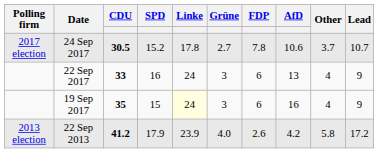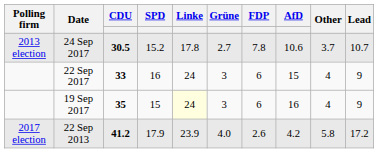(29, 48) 2017 election -> (29, 48) 2013 election
(293, 76) 13 -> (293, 76) 15
(29, 134) 2013 election -> (29, 134) 2017 election
